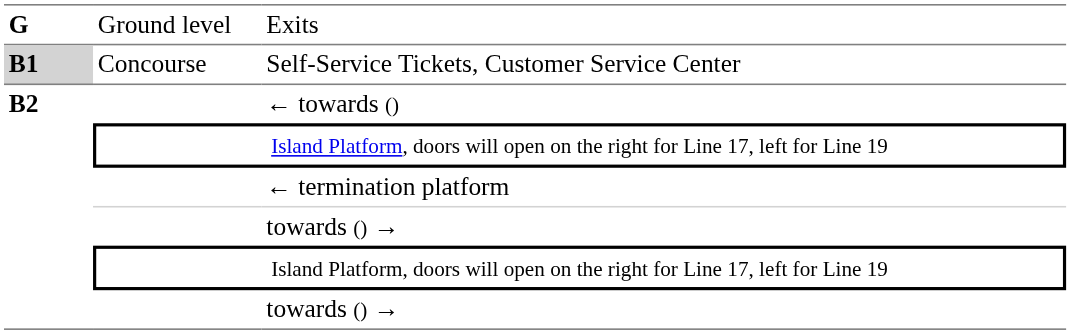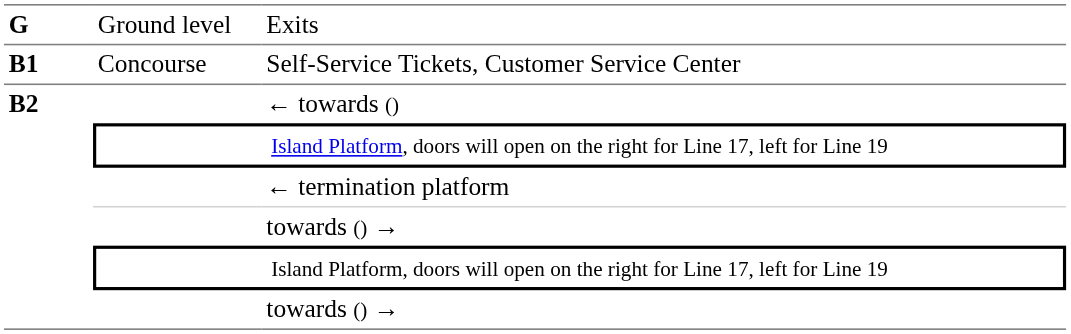(24, 64) lightgrey background -> (24, 64) no background
